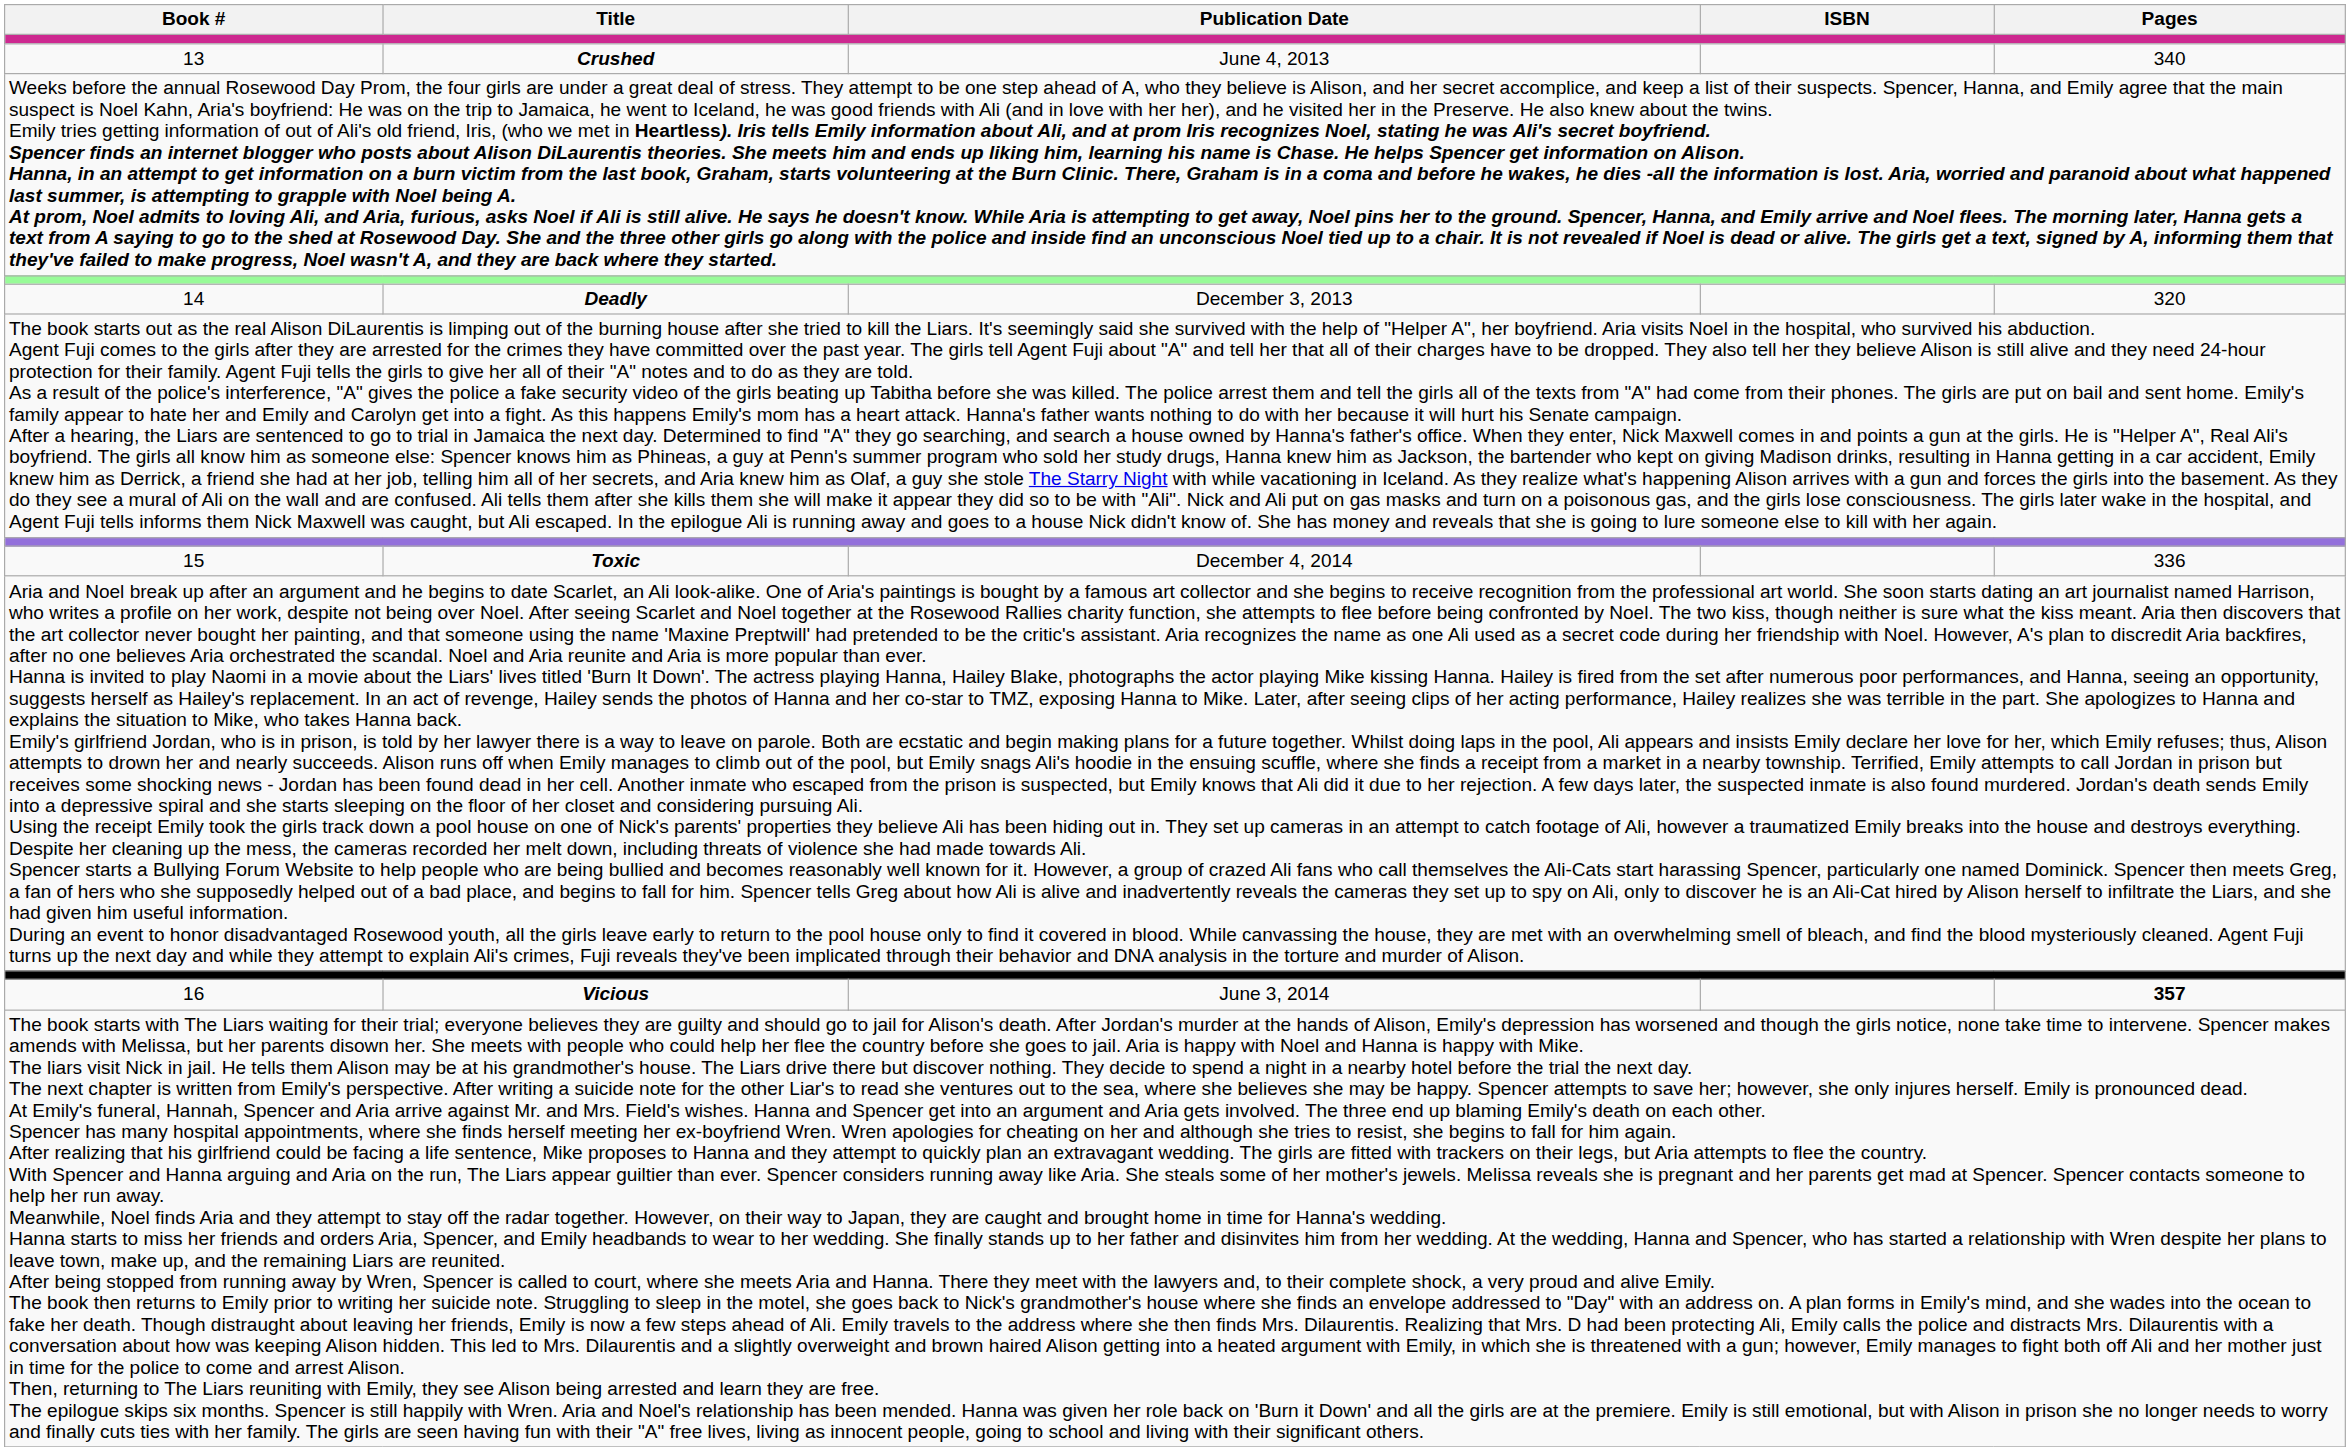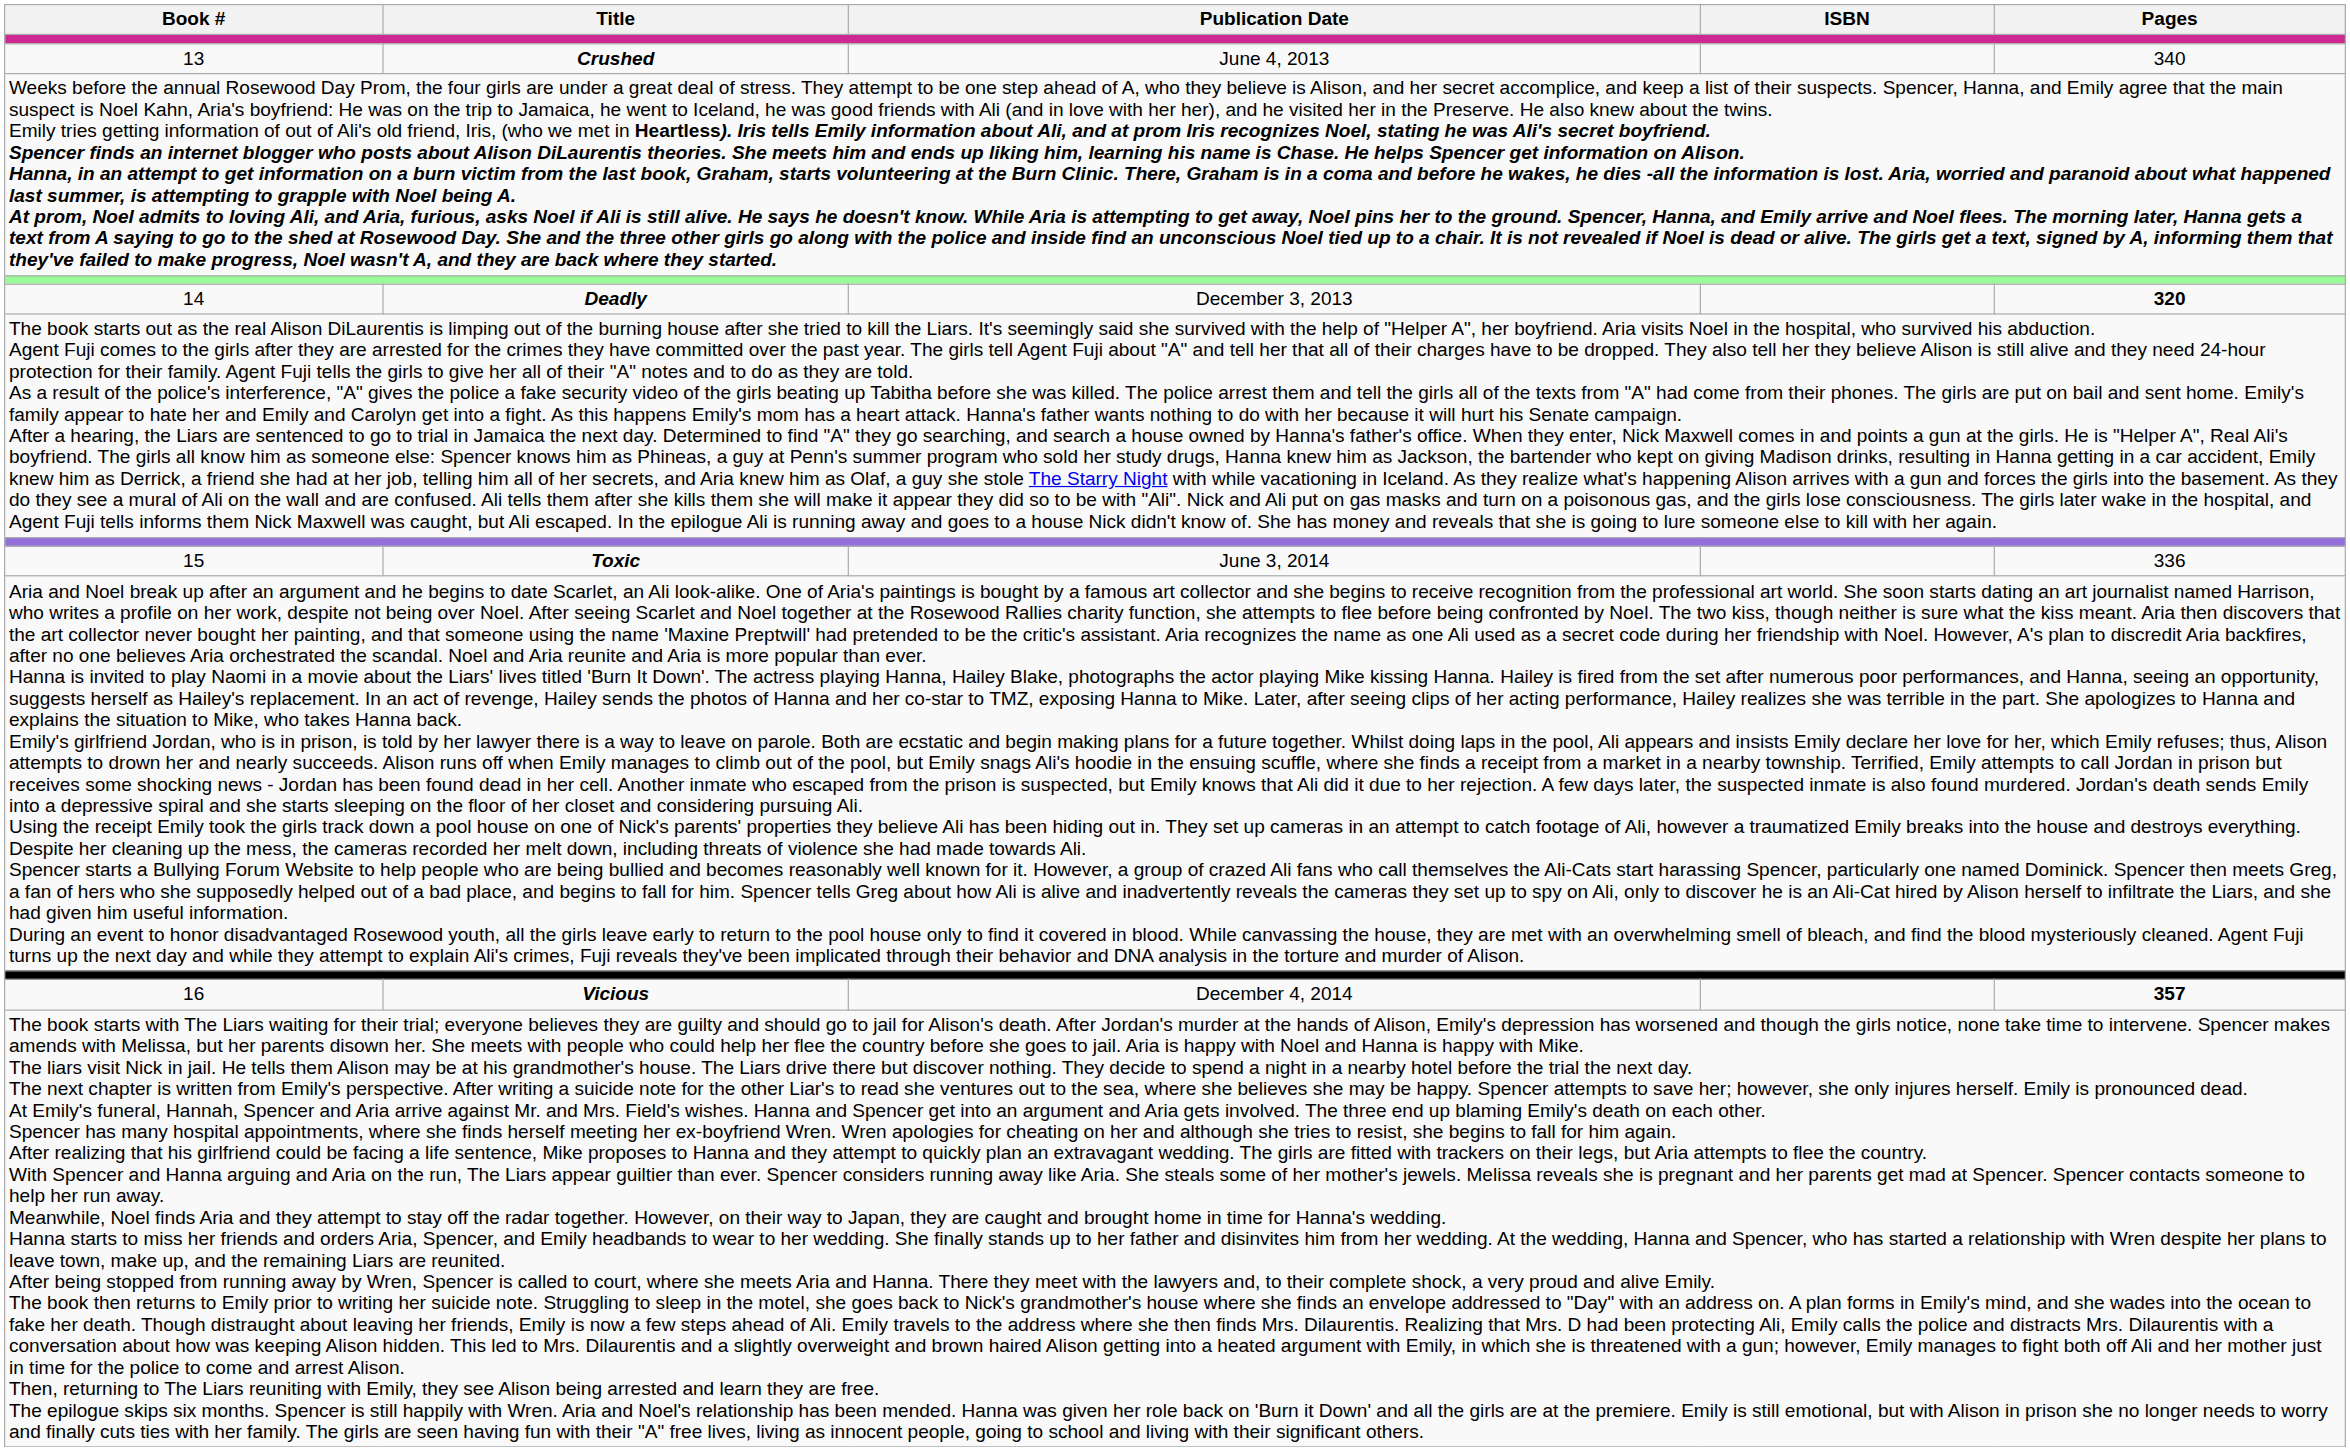(2170, 299) normal -> (2170, 299) bold
(1274, 561) December 4, 2014 -> (1274, 561) June 3, 2014
(1274, 994) June 3, 2014 -> (1274, 994) December 4, 2014
